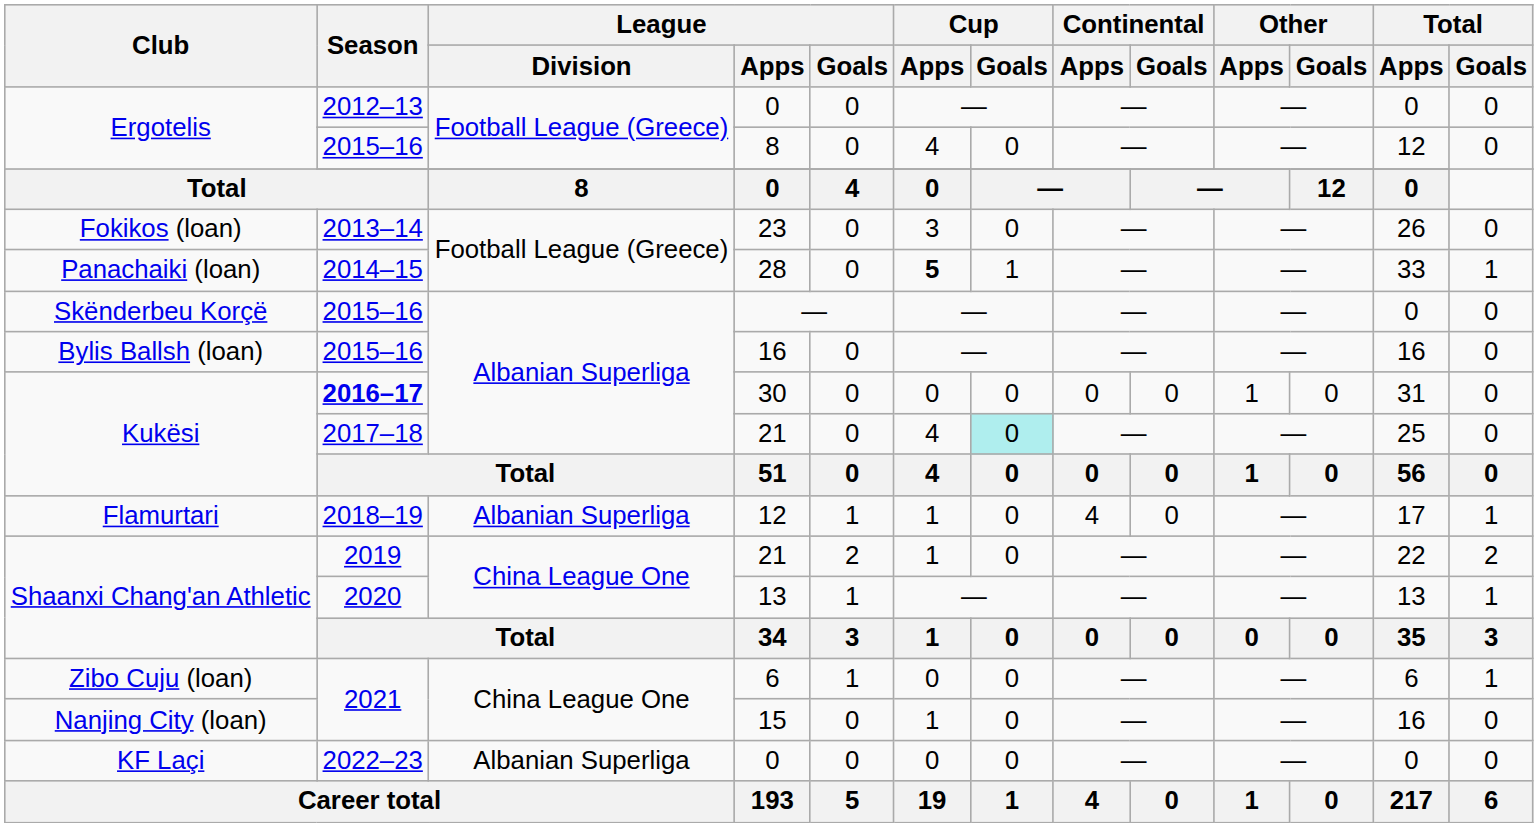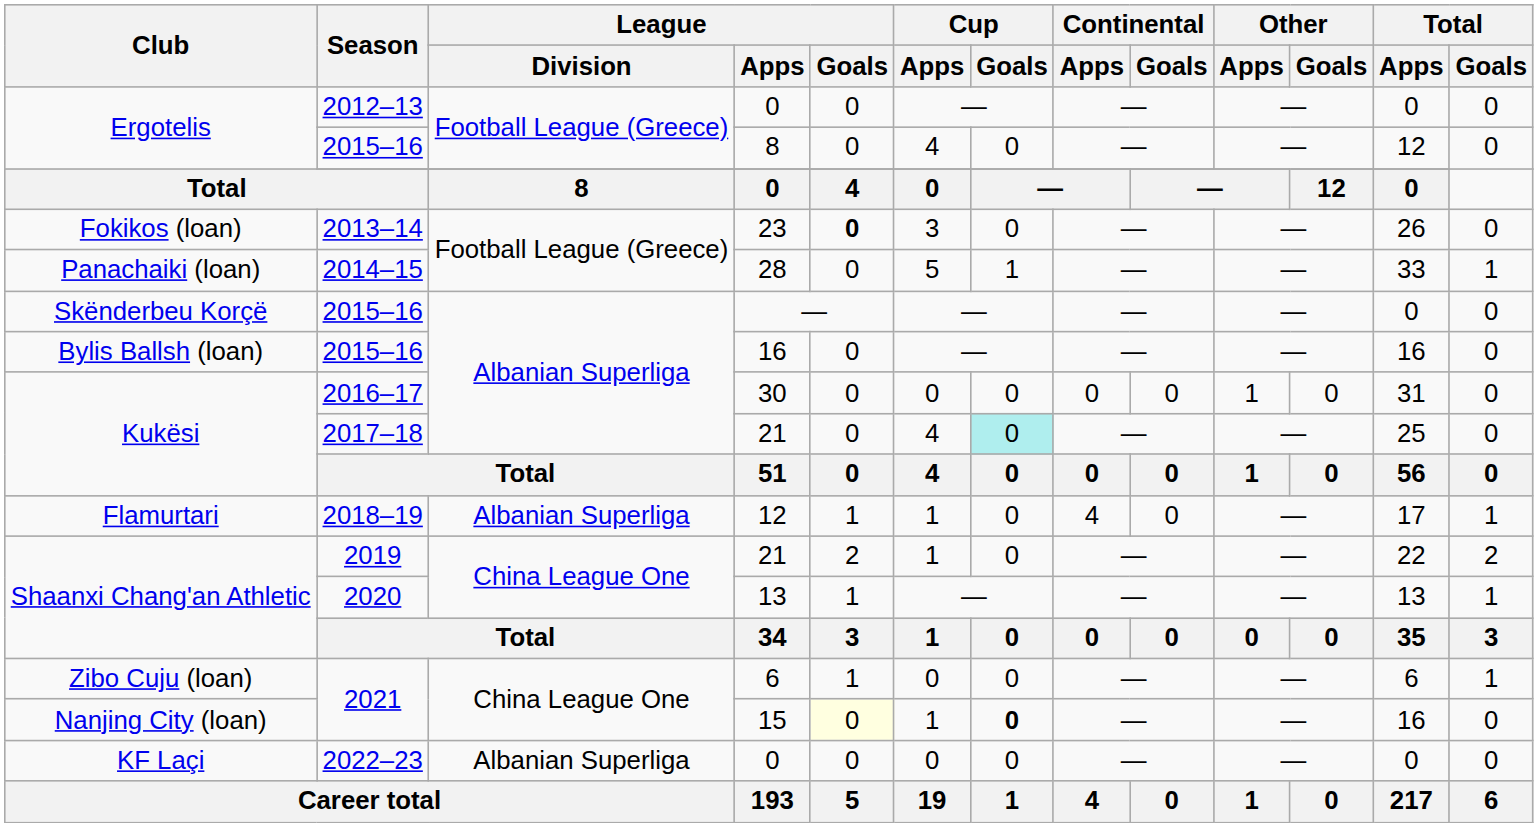(852, 229) normal -> (852, 229) bold
(932, 270) bold -> (932, 270) normal
(373, 392) bold -> (373, 392) normal
(852, 719) no background -> (852, 719) lightyellow background
(1012, 719) normal -> (1012, 719) bold
